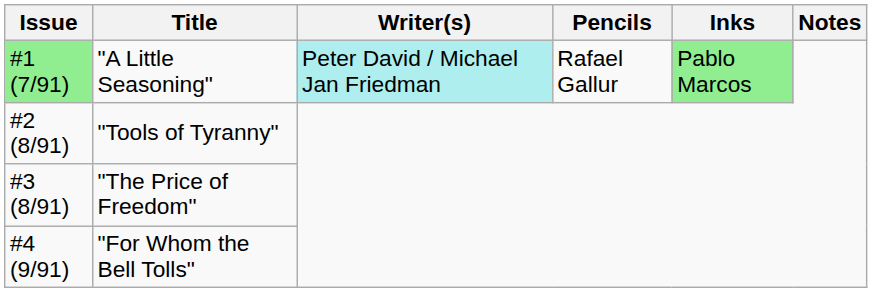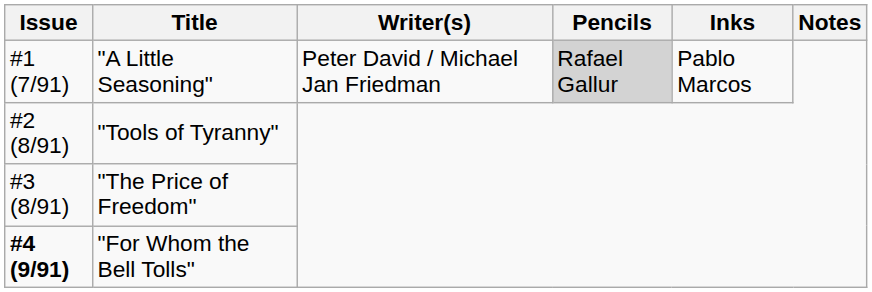(40, 71) lightgreen background -> (40, 71) no background
(410, 71) paleturquoise background -> (410, 71) no background
(590, 71) no background -> (590, 71) lightgrey background
(714, 71) lightgreen background -> (714, 71) no background
(40, 256) normal -> (40, 256) bold
